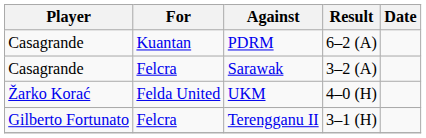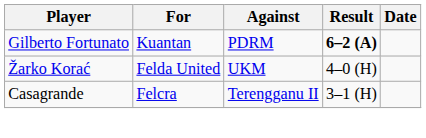(46, 42) Casagrande -> (69, 42) Gilberto Fortunato
(351, 42) normal -> (351, 42) bold
- row: (256, 68)
(69, 119) Gilberto Fortunato -> (46, 94) Casagrande
